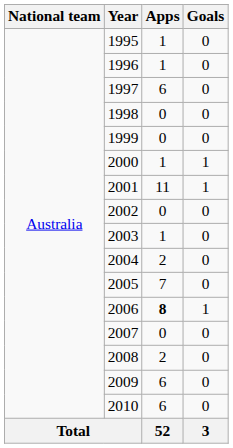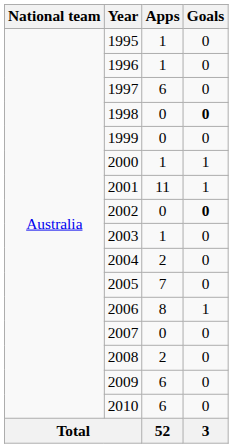(205, 114) normal -> (205, 114) bold
(205, 211) normal -> (205, 211) bold
(163, 308) bold -> (163, 308) normal
